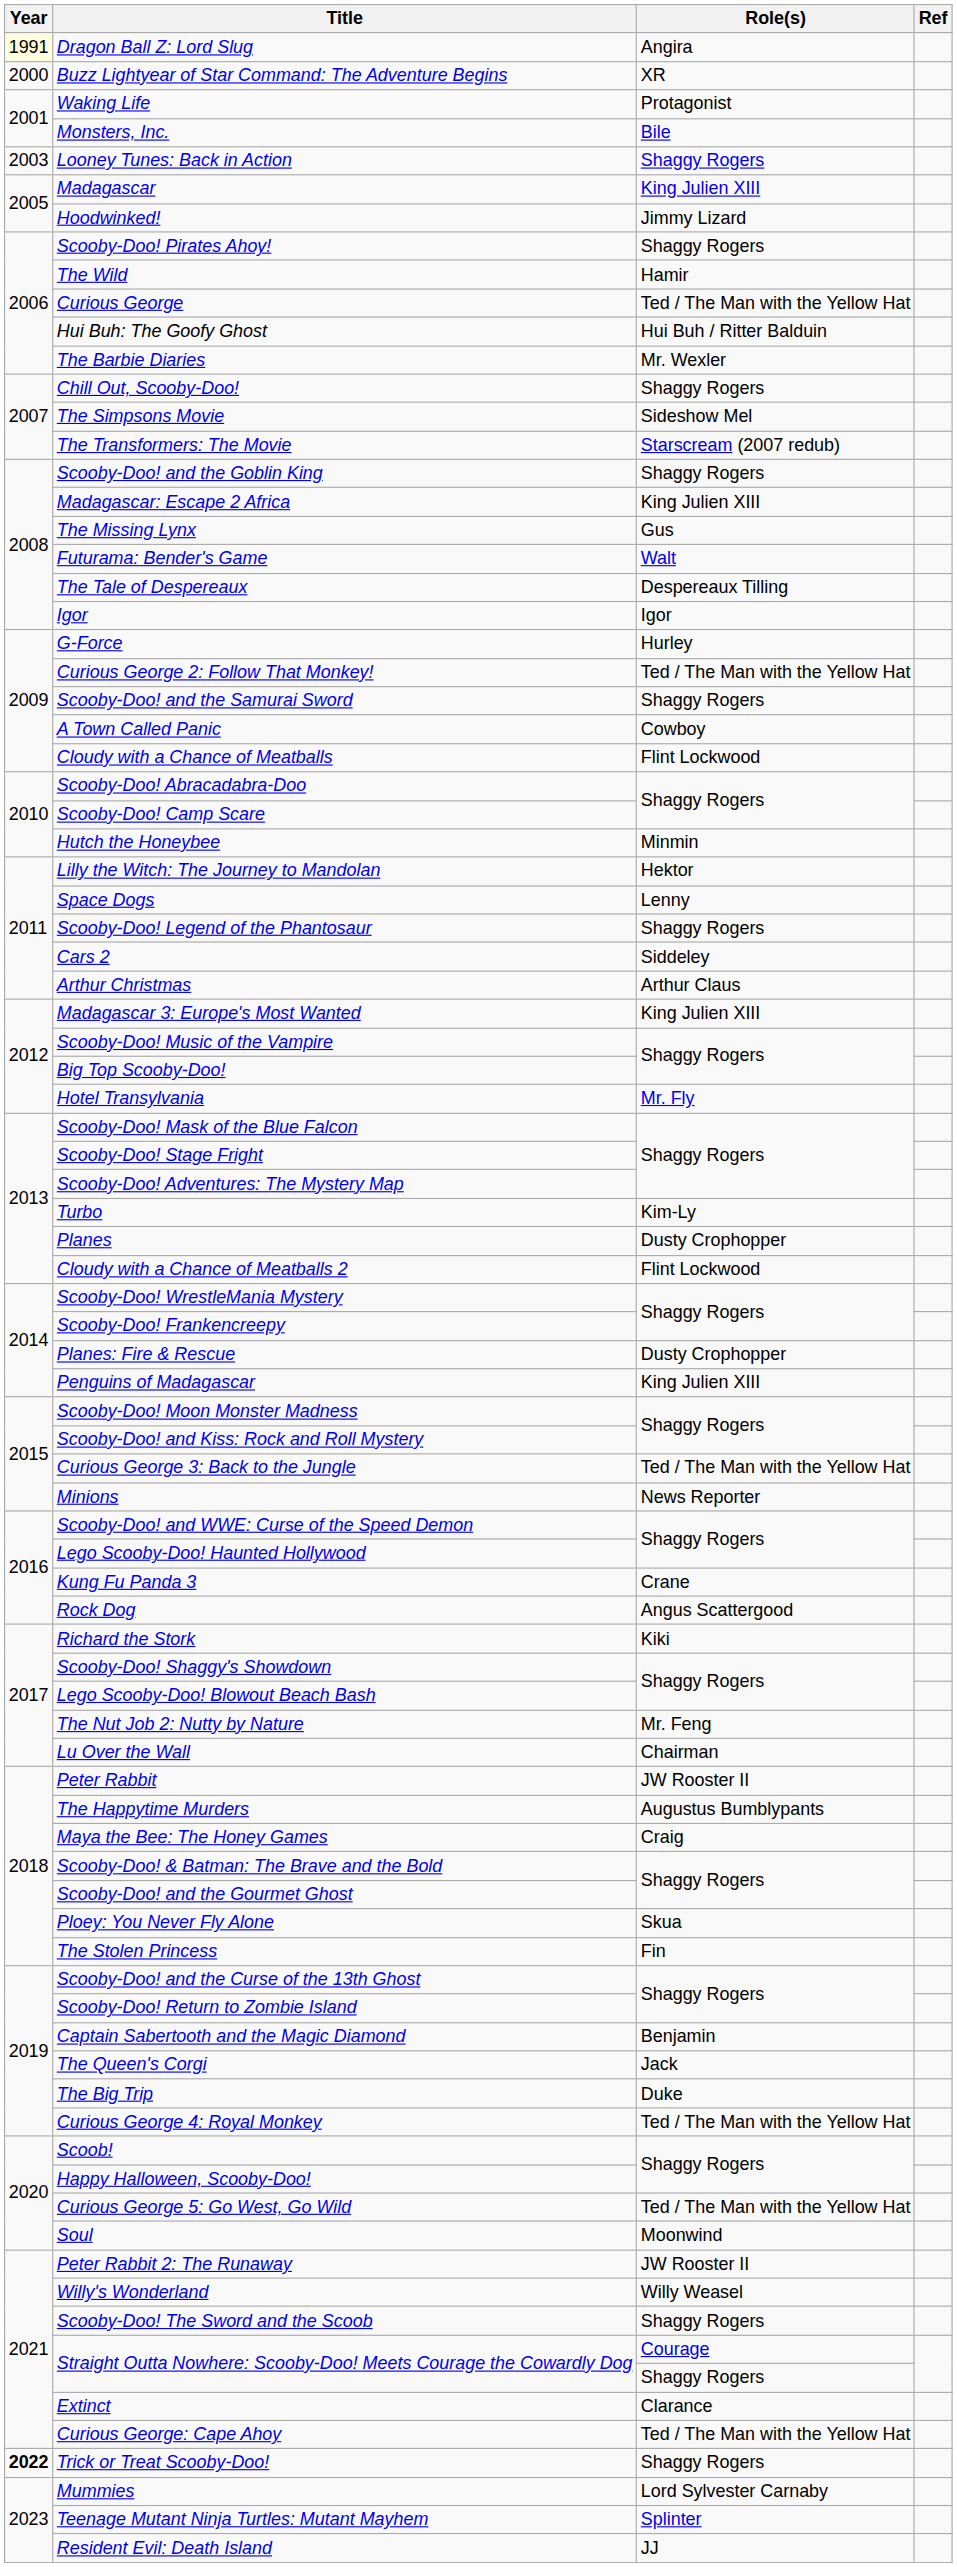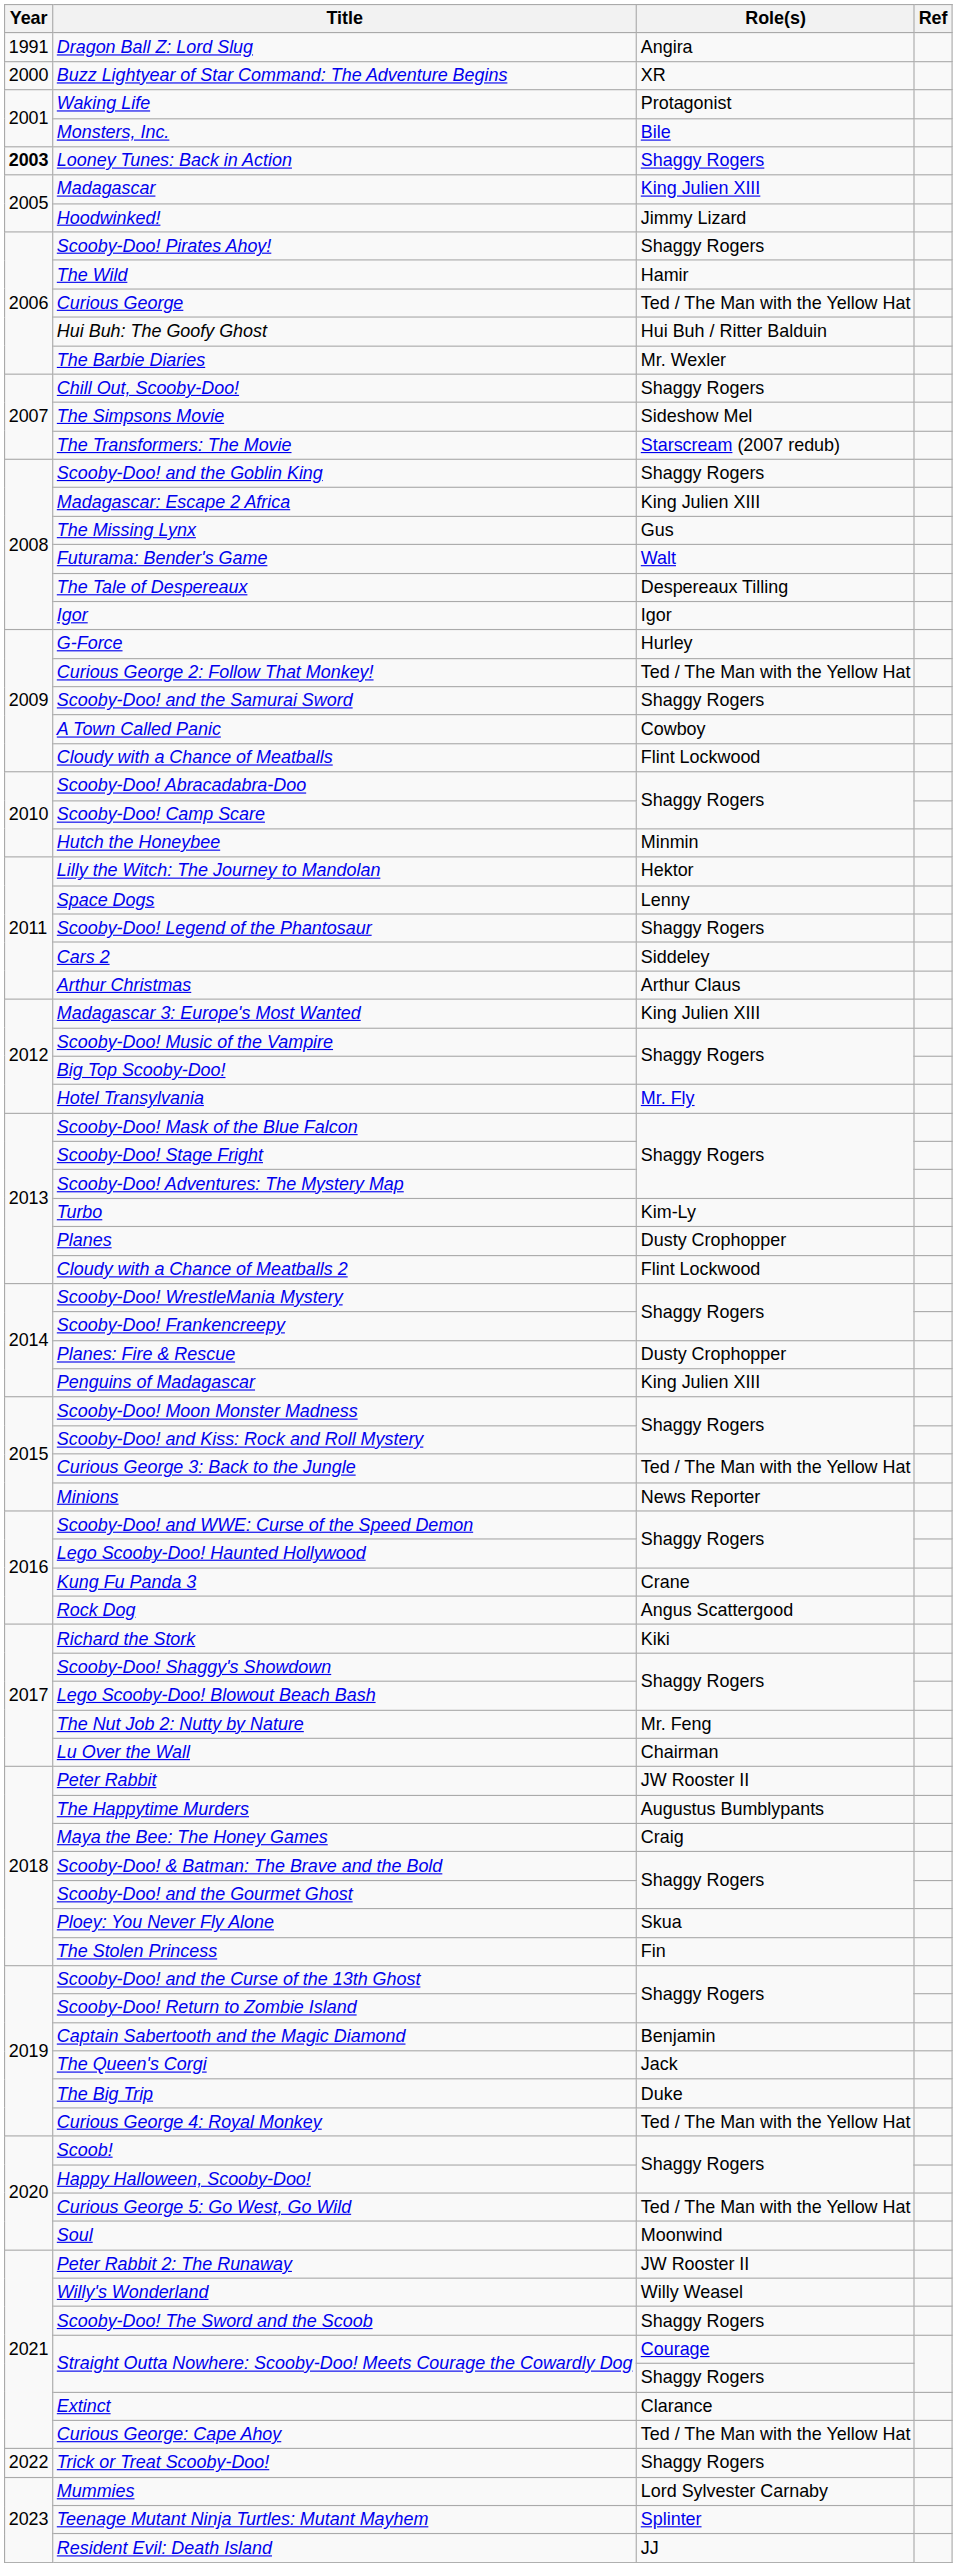(29, 47) lightyellow background -> (29, 47) no background
(29, 160) normal -> (29, 160) bold
(29, 2462) bold -> (29, 2462) normal
